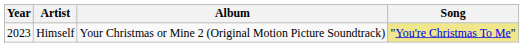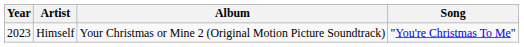(453, 32) khaki background -> (453, 32) no background
